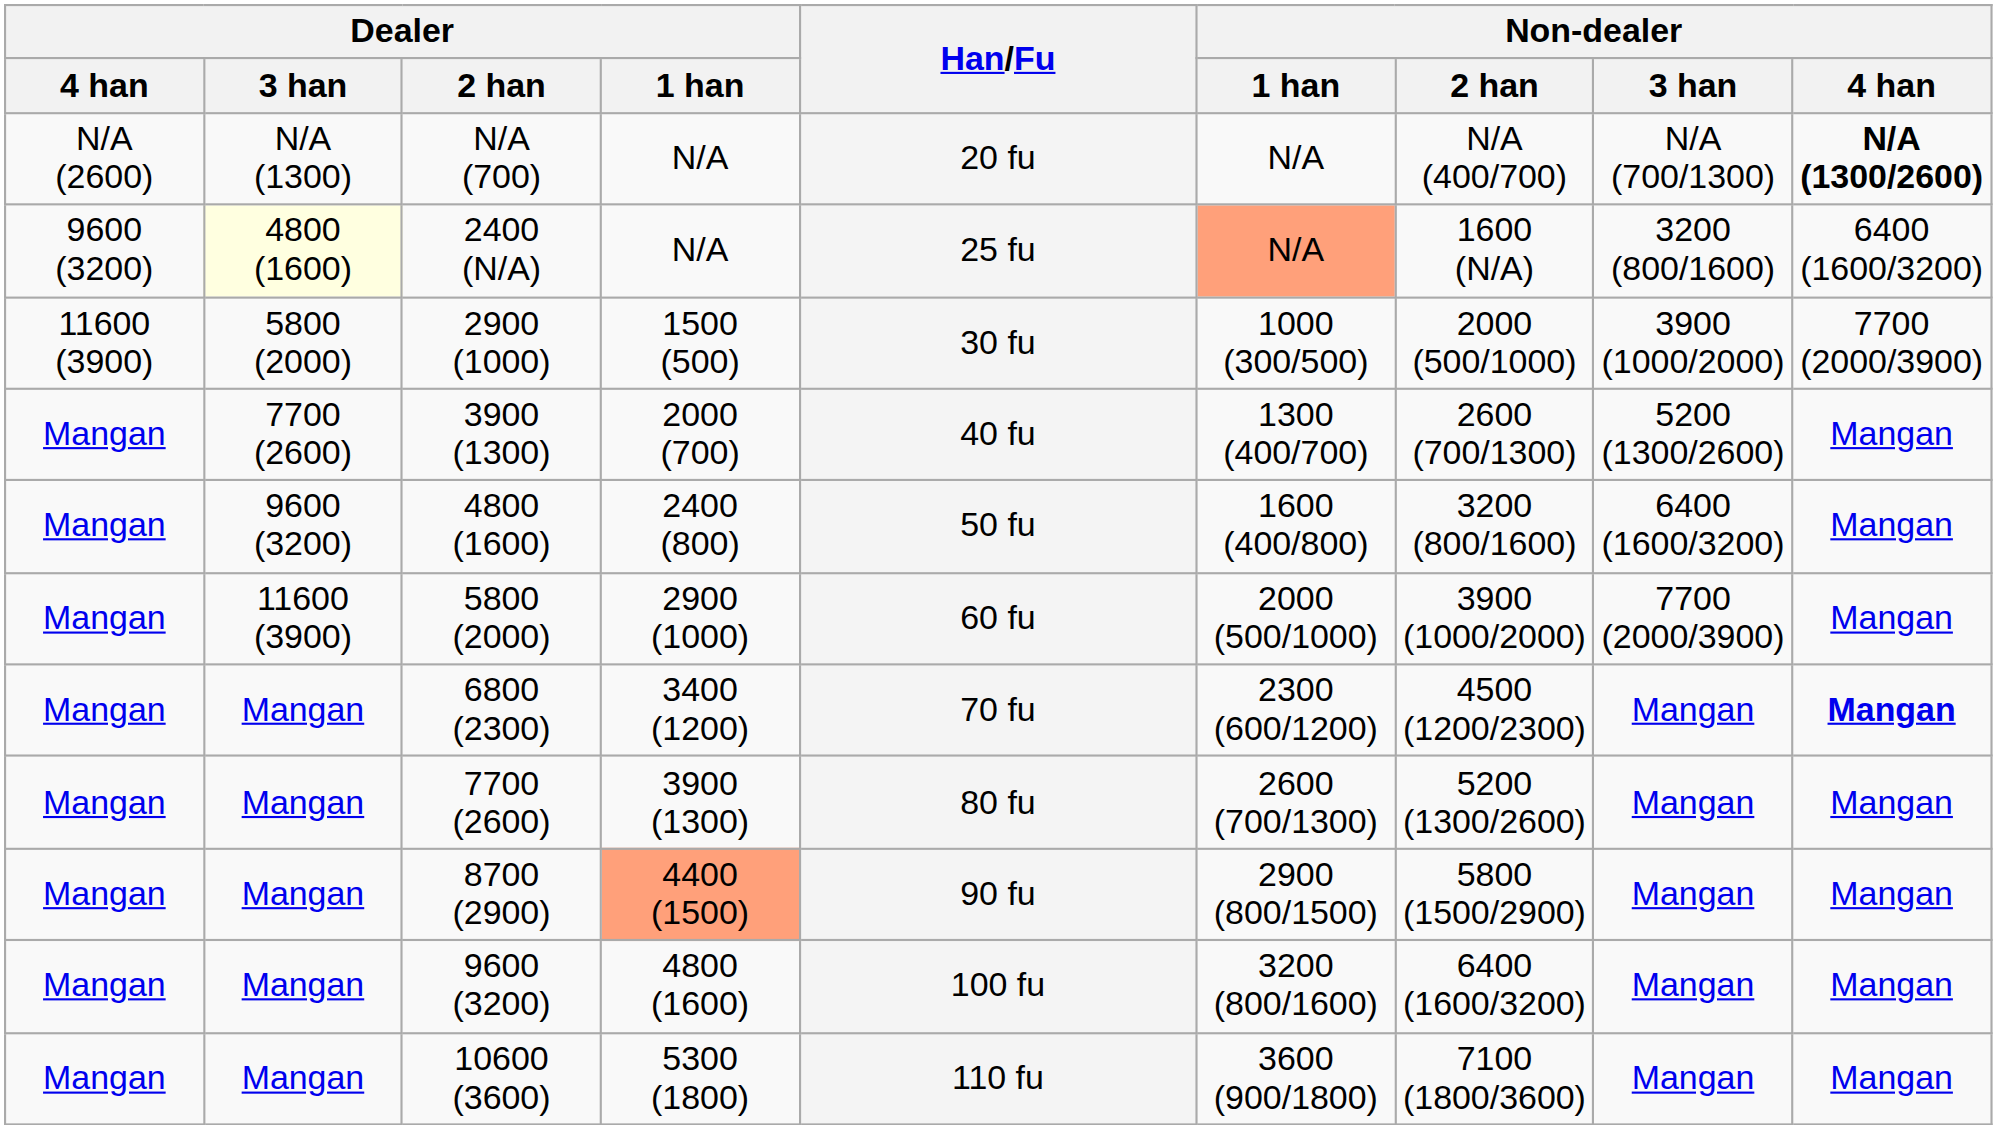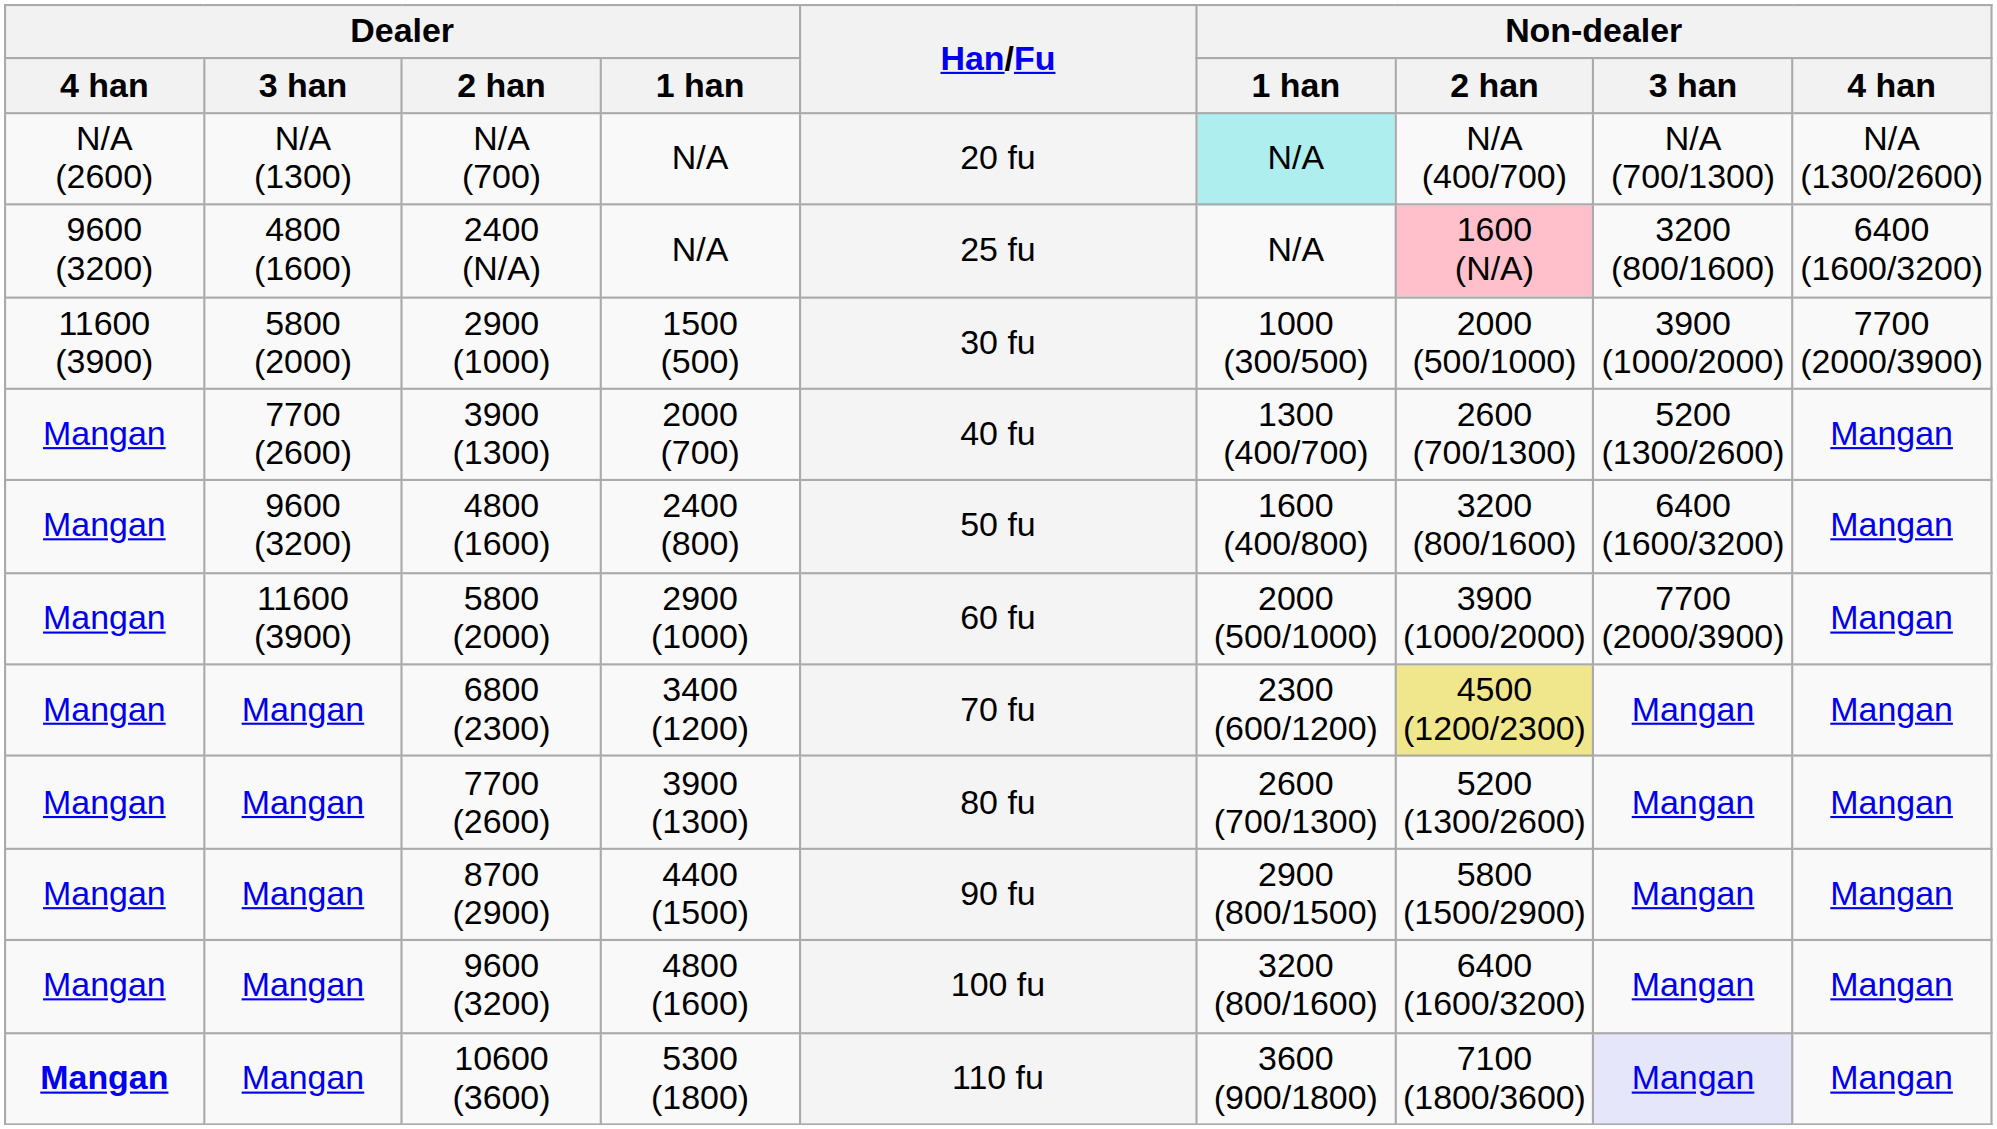(1296, 158) no background -> (1296, 158) paleturquoise background
(1892, 158) bold -> (1892, 158) normal
(303, 250) lightyellow background -> (303, 250) no background
(1296, 250) lightsalmon background -> (1296, 250) no background
(1494, 250) no background -> (1494, 250) pink background
(1494, 709) no background -> (1494, 709) khaki background
(1892, 709) bold -> (1892, 709) normal
(700, 893) lightsalmon background -> (700, 893) no background
(104, 1077) normal -> (104, 1077) bold
(1693, 1077) no background -> (1693, 1077) lavender background
